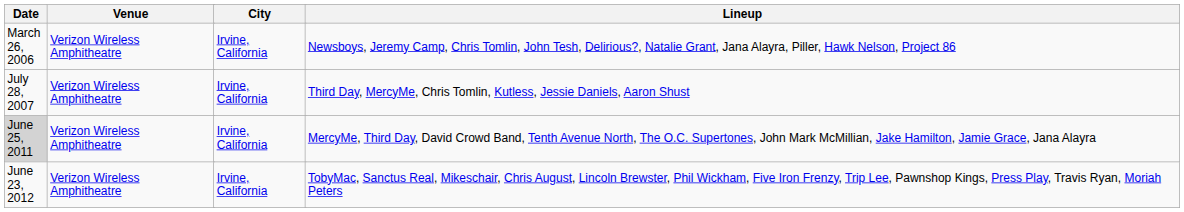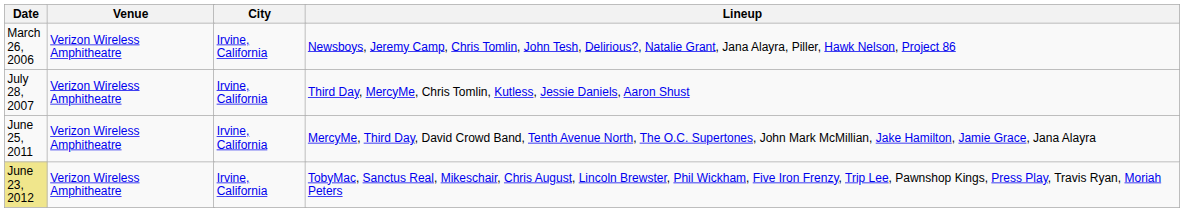(20, 138) lightgrey background -> (20, 138) no background
(20, 184) no background -> (20, 184) khaki background
